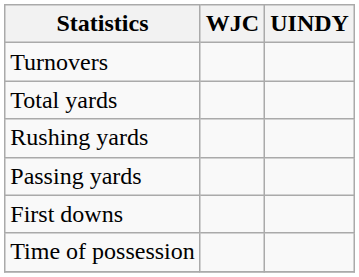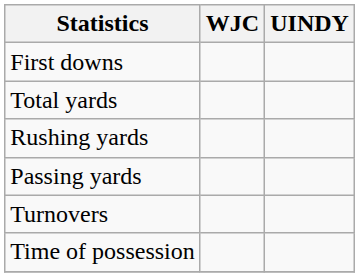rows swapped: (67, 213) <-> (59, 61)
